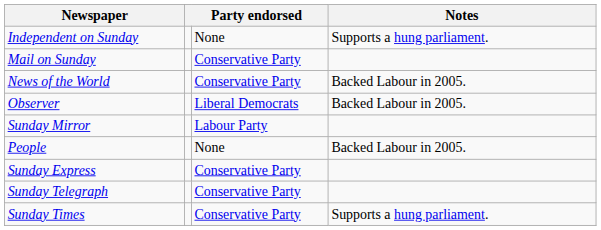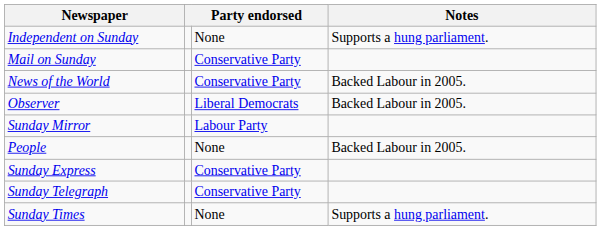(248, 214) Conservative Party -> (210, 214) None
